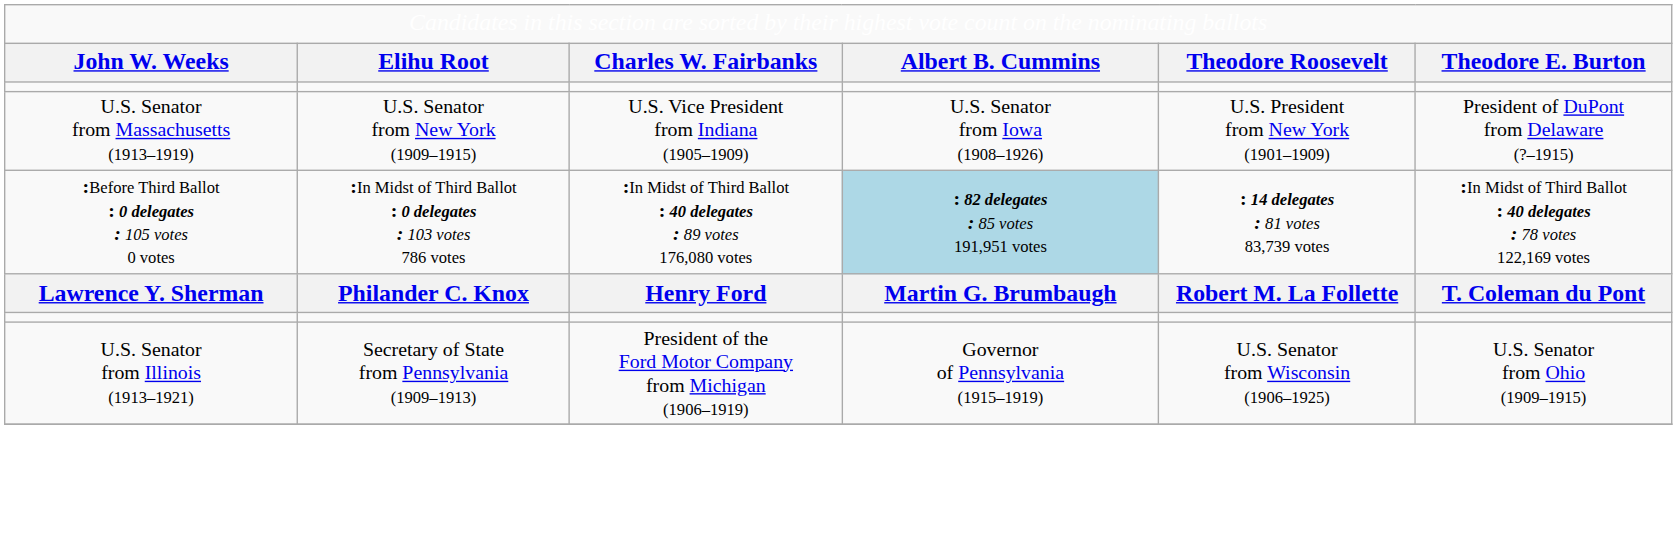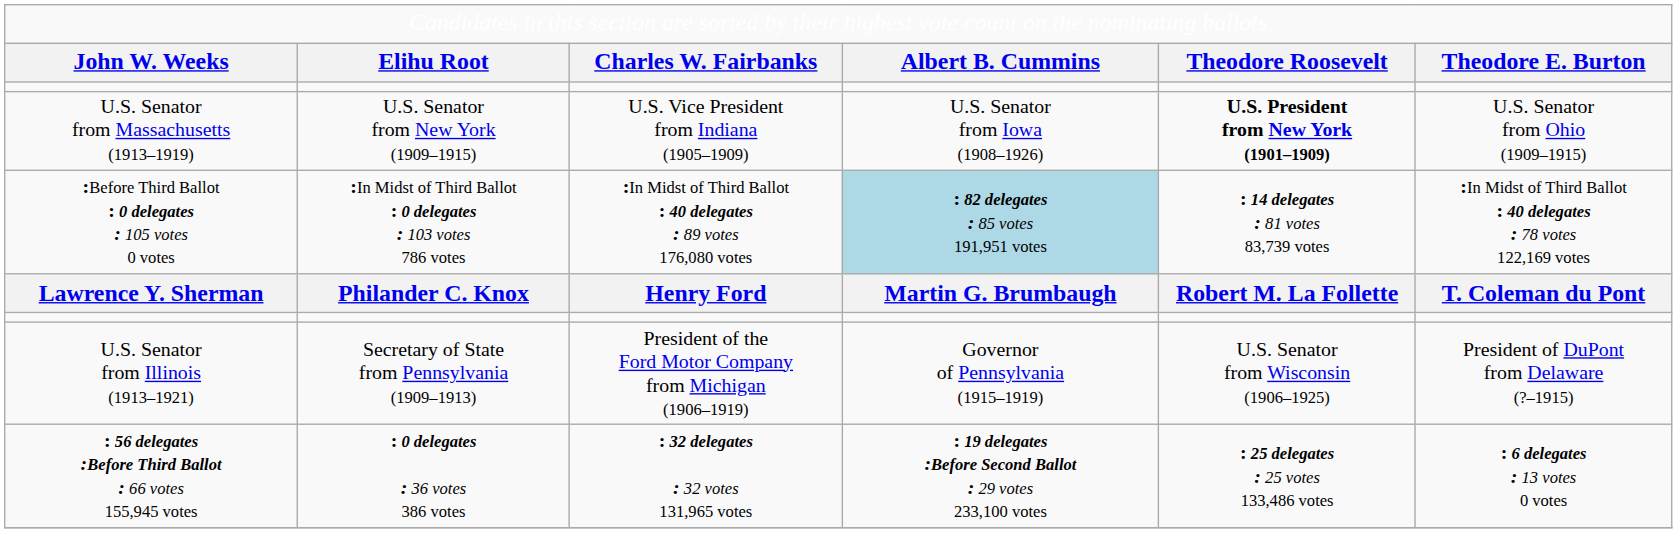(1287, 131) normal -> (1287, 131) bold
(1544, 131) President of DuPont from Delaware (?–1915) -> (1544, 131) U.S. Senator from Ohio (1909–1915)
(1544, 373) U.S. Senator from Ohio (1909–1915) -> (1544, 373) President of DuPont from Delaware (?–1915)
+ row: (151, 476)
